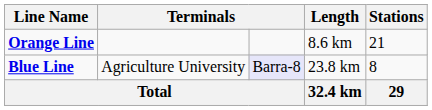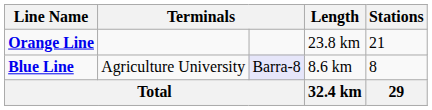(330, 42) 8.6 km -> (334, 42) 23.8 km
(334, 67) 23.8 km -> (330, 67) 8.6 km
